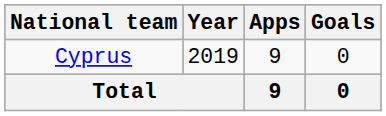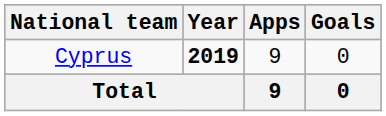(213, 57) normal -> (213, 57) bold
